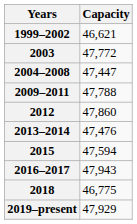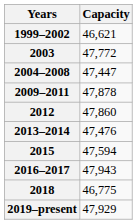(99, 92) 47,788 -> (99, 92) 47,878
